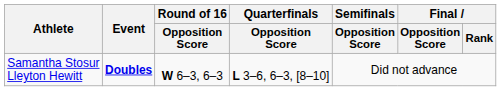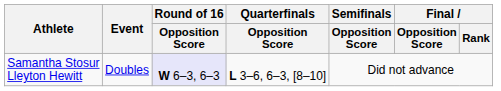(129, 70) bold -> (127, 70) normal
(192, 77) no background -> (189, 77) lavender background
